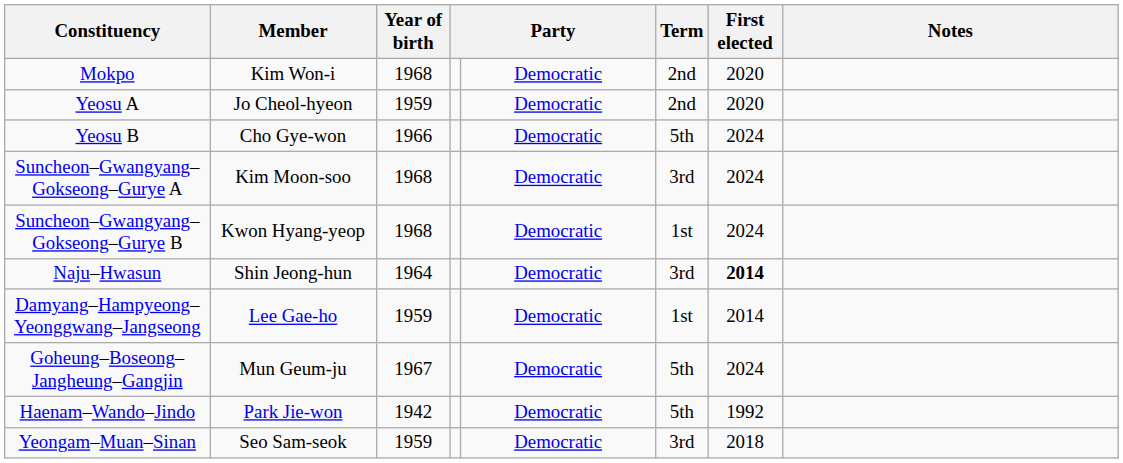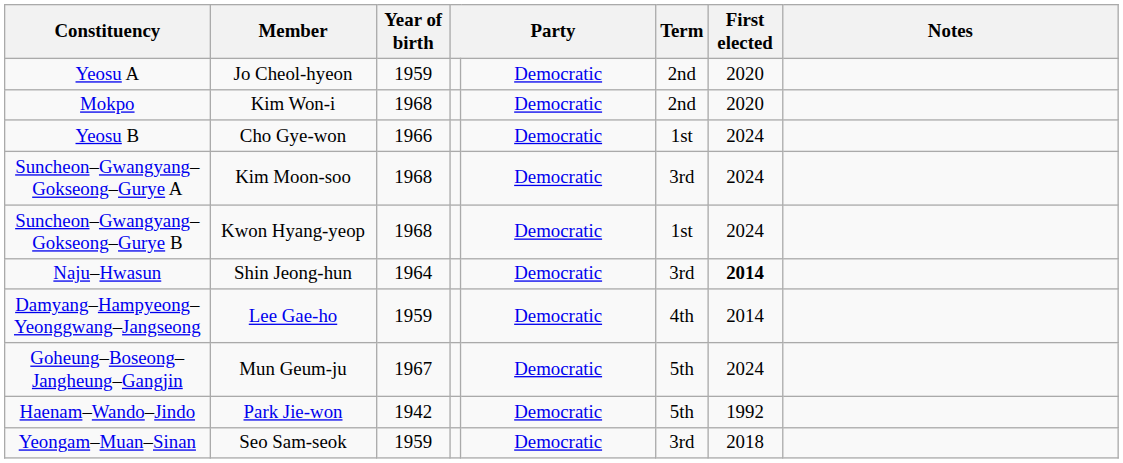rows swapped: (107, 73) <-> (107, 104)
(682, 136) 5th -> (682, 136) 1st
(682, 316) 1st -> (682, 316) 4th
